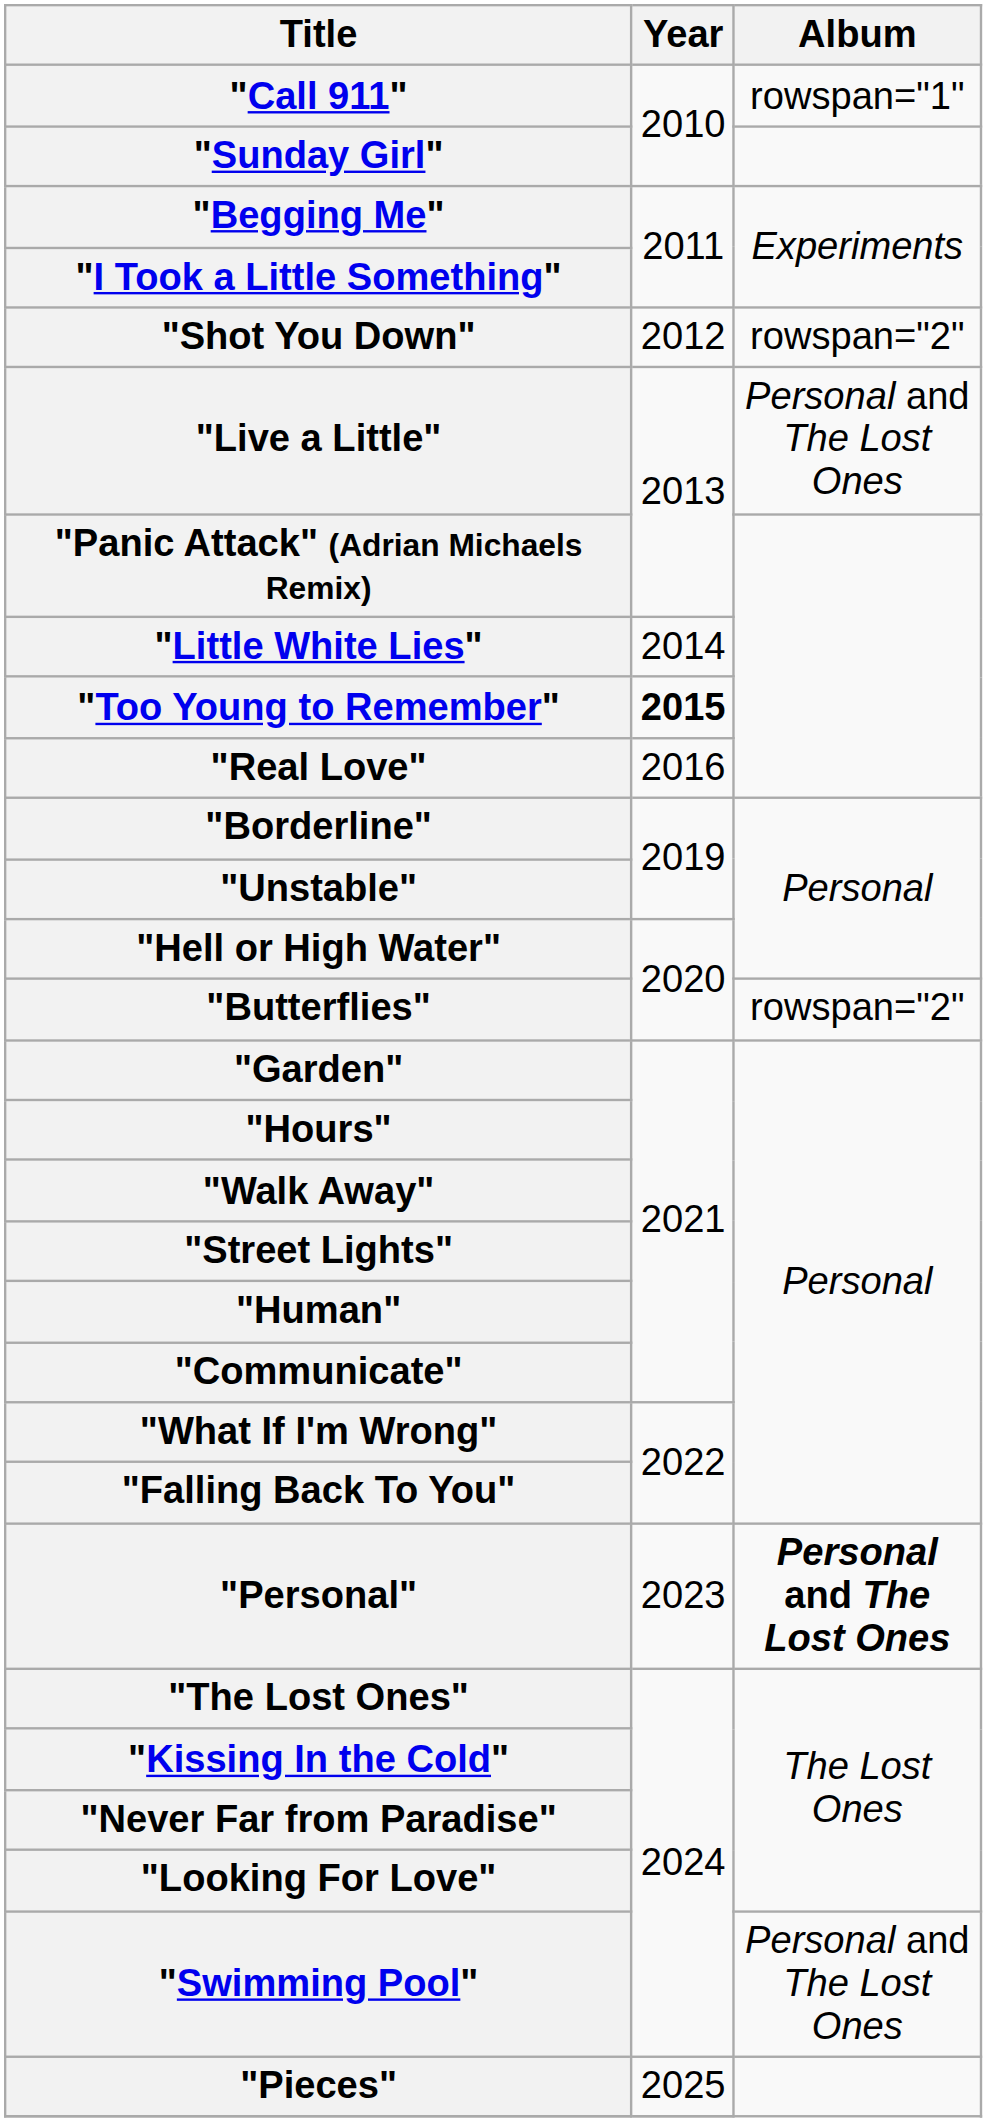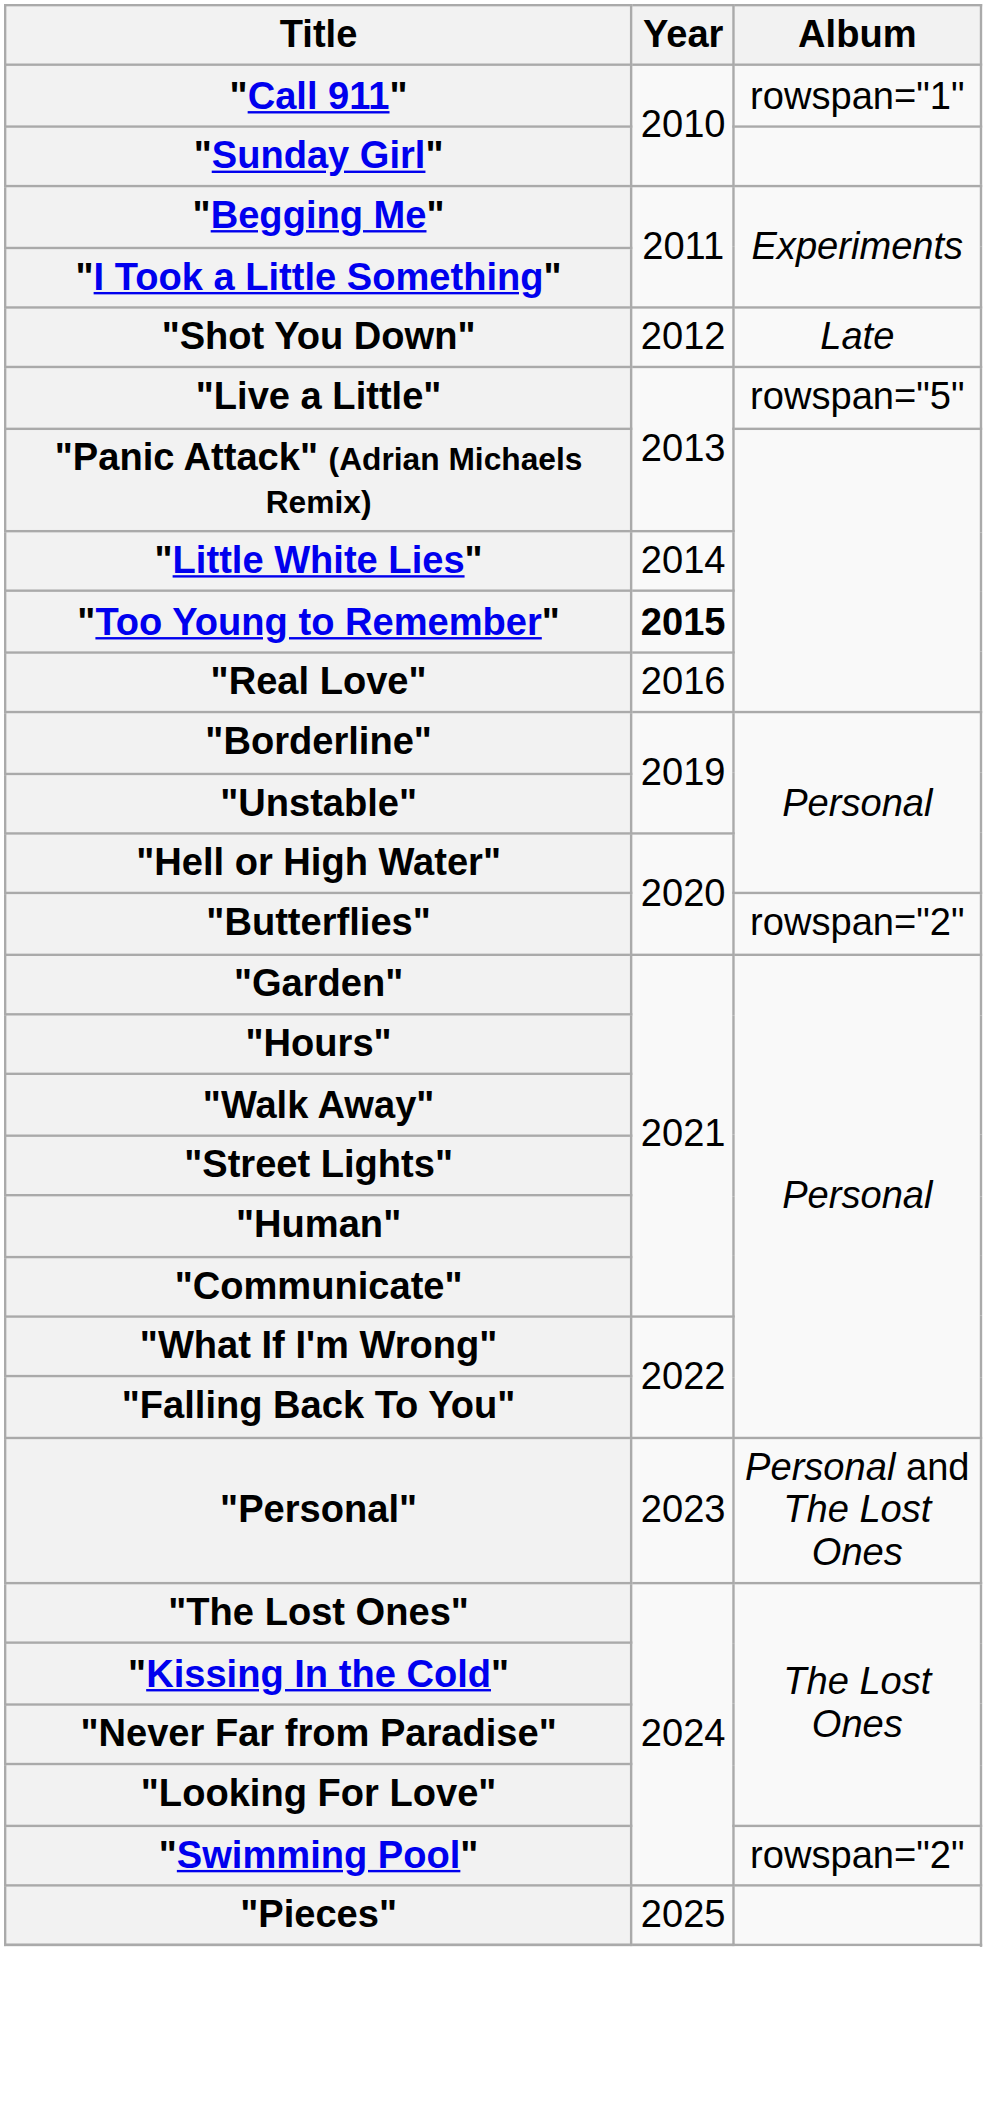(857, 336) rowspan="2" -> (857, 336) Late
(857, 439) Personal and The Lost Ones -> (857, 397) rowspan="5"
(857, 1595) bold -> (857, 1509) normal
(857, 1982) Personal and The Lost Ones -> (857, 1854) rowspan="2"
